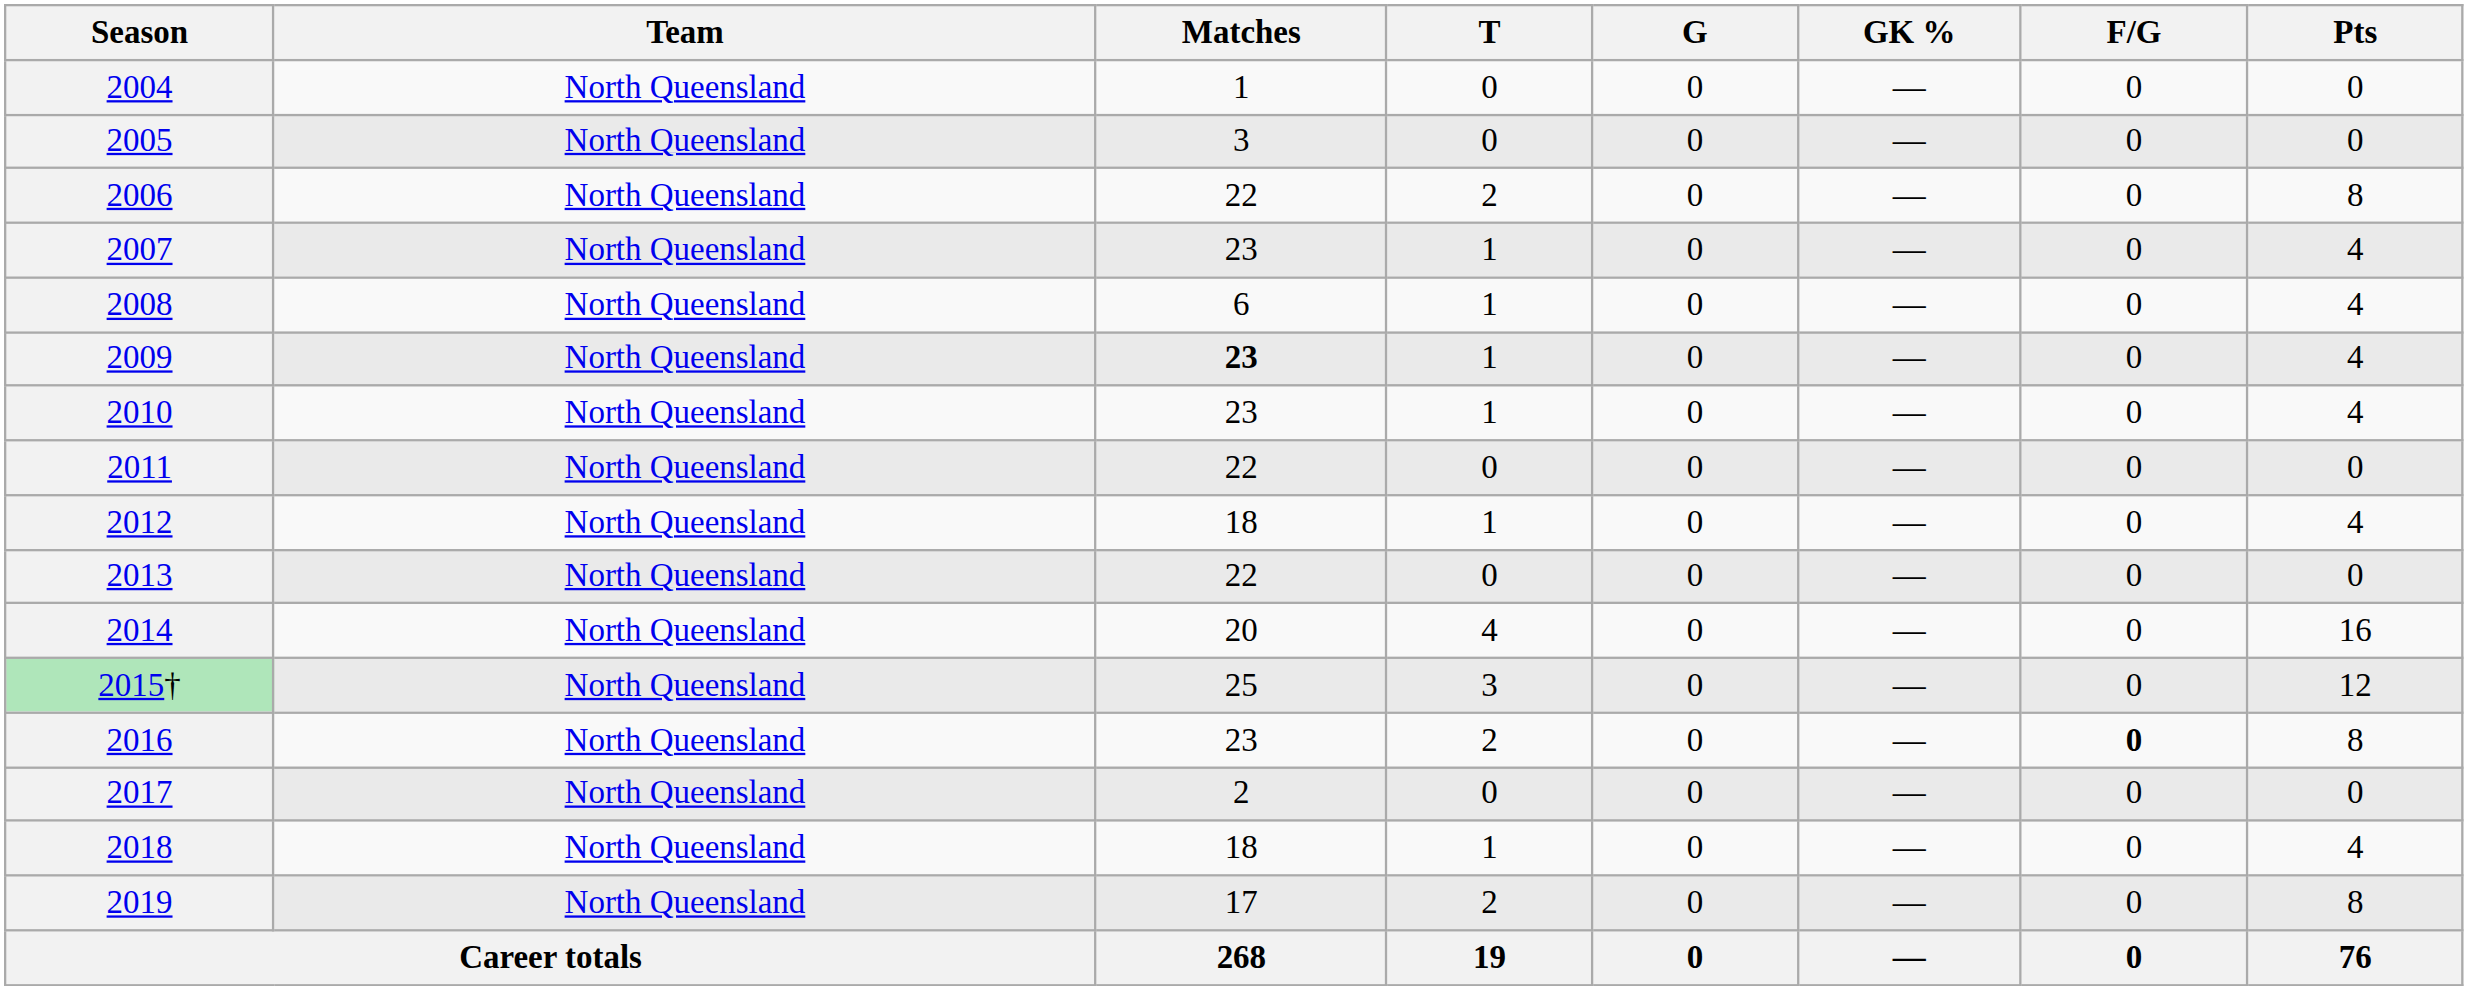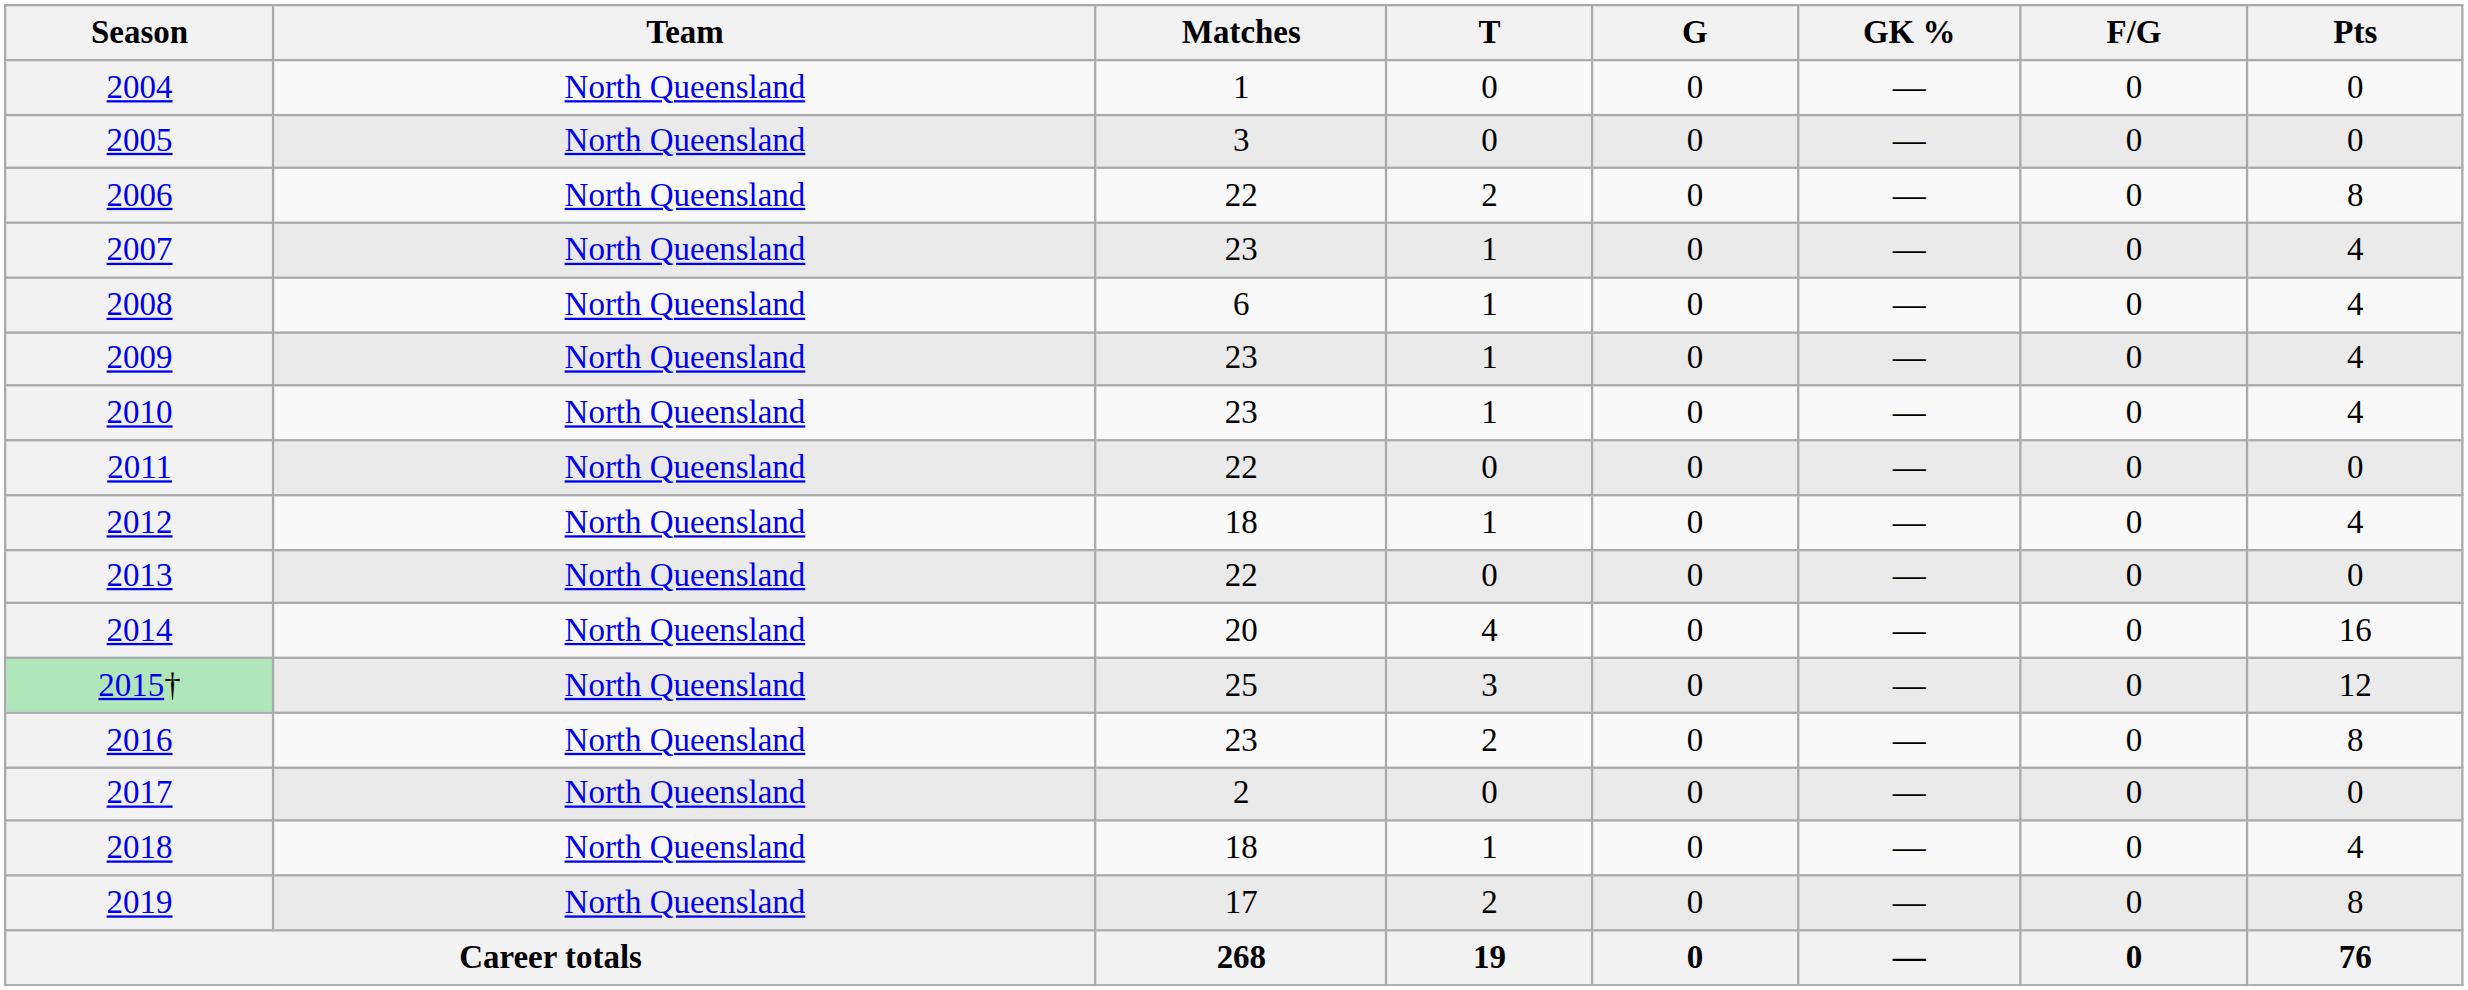(1241, 358) bold -> (1241, 358) normal
(2134, 739) bold -> (2134, 739) normal
